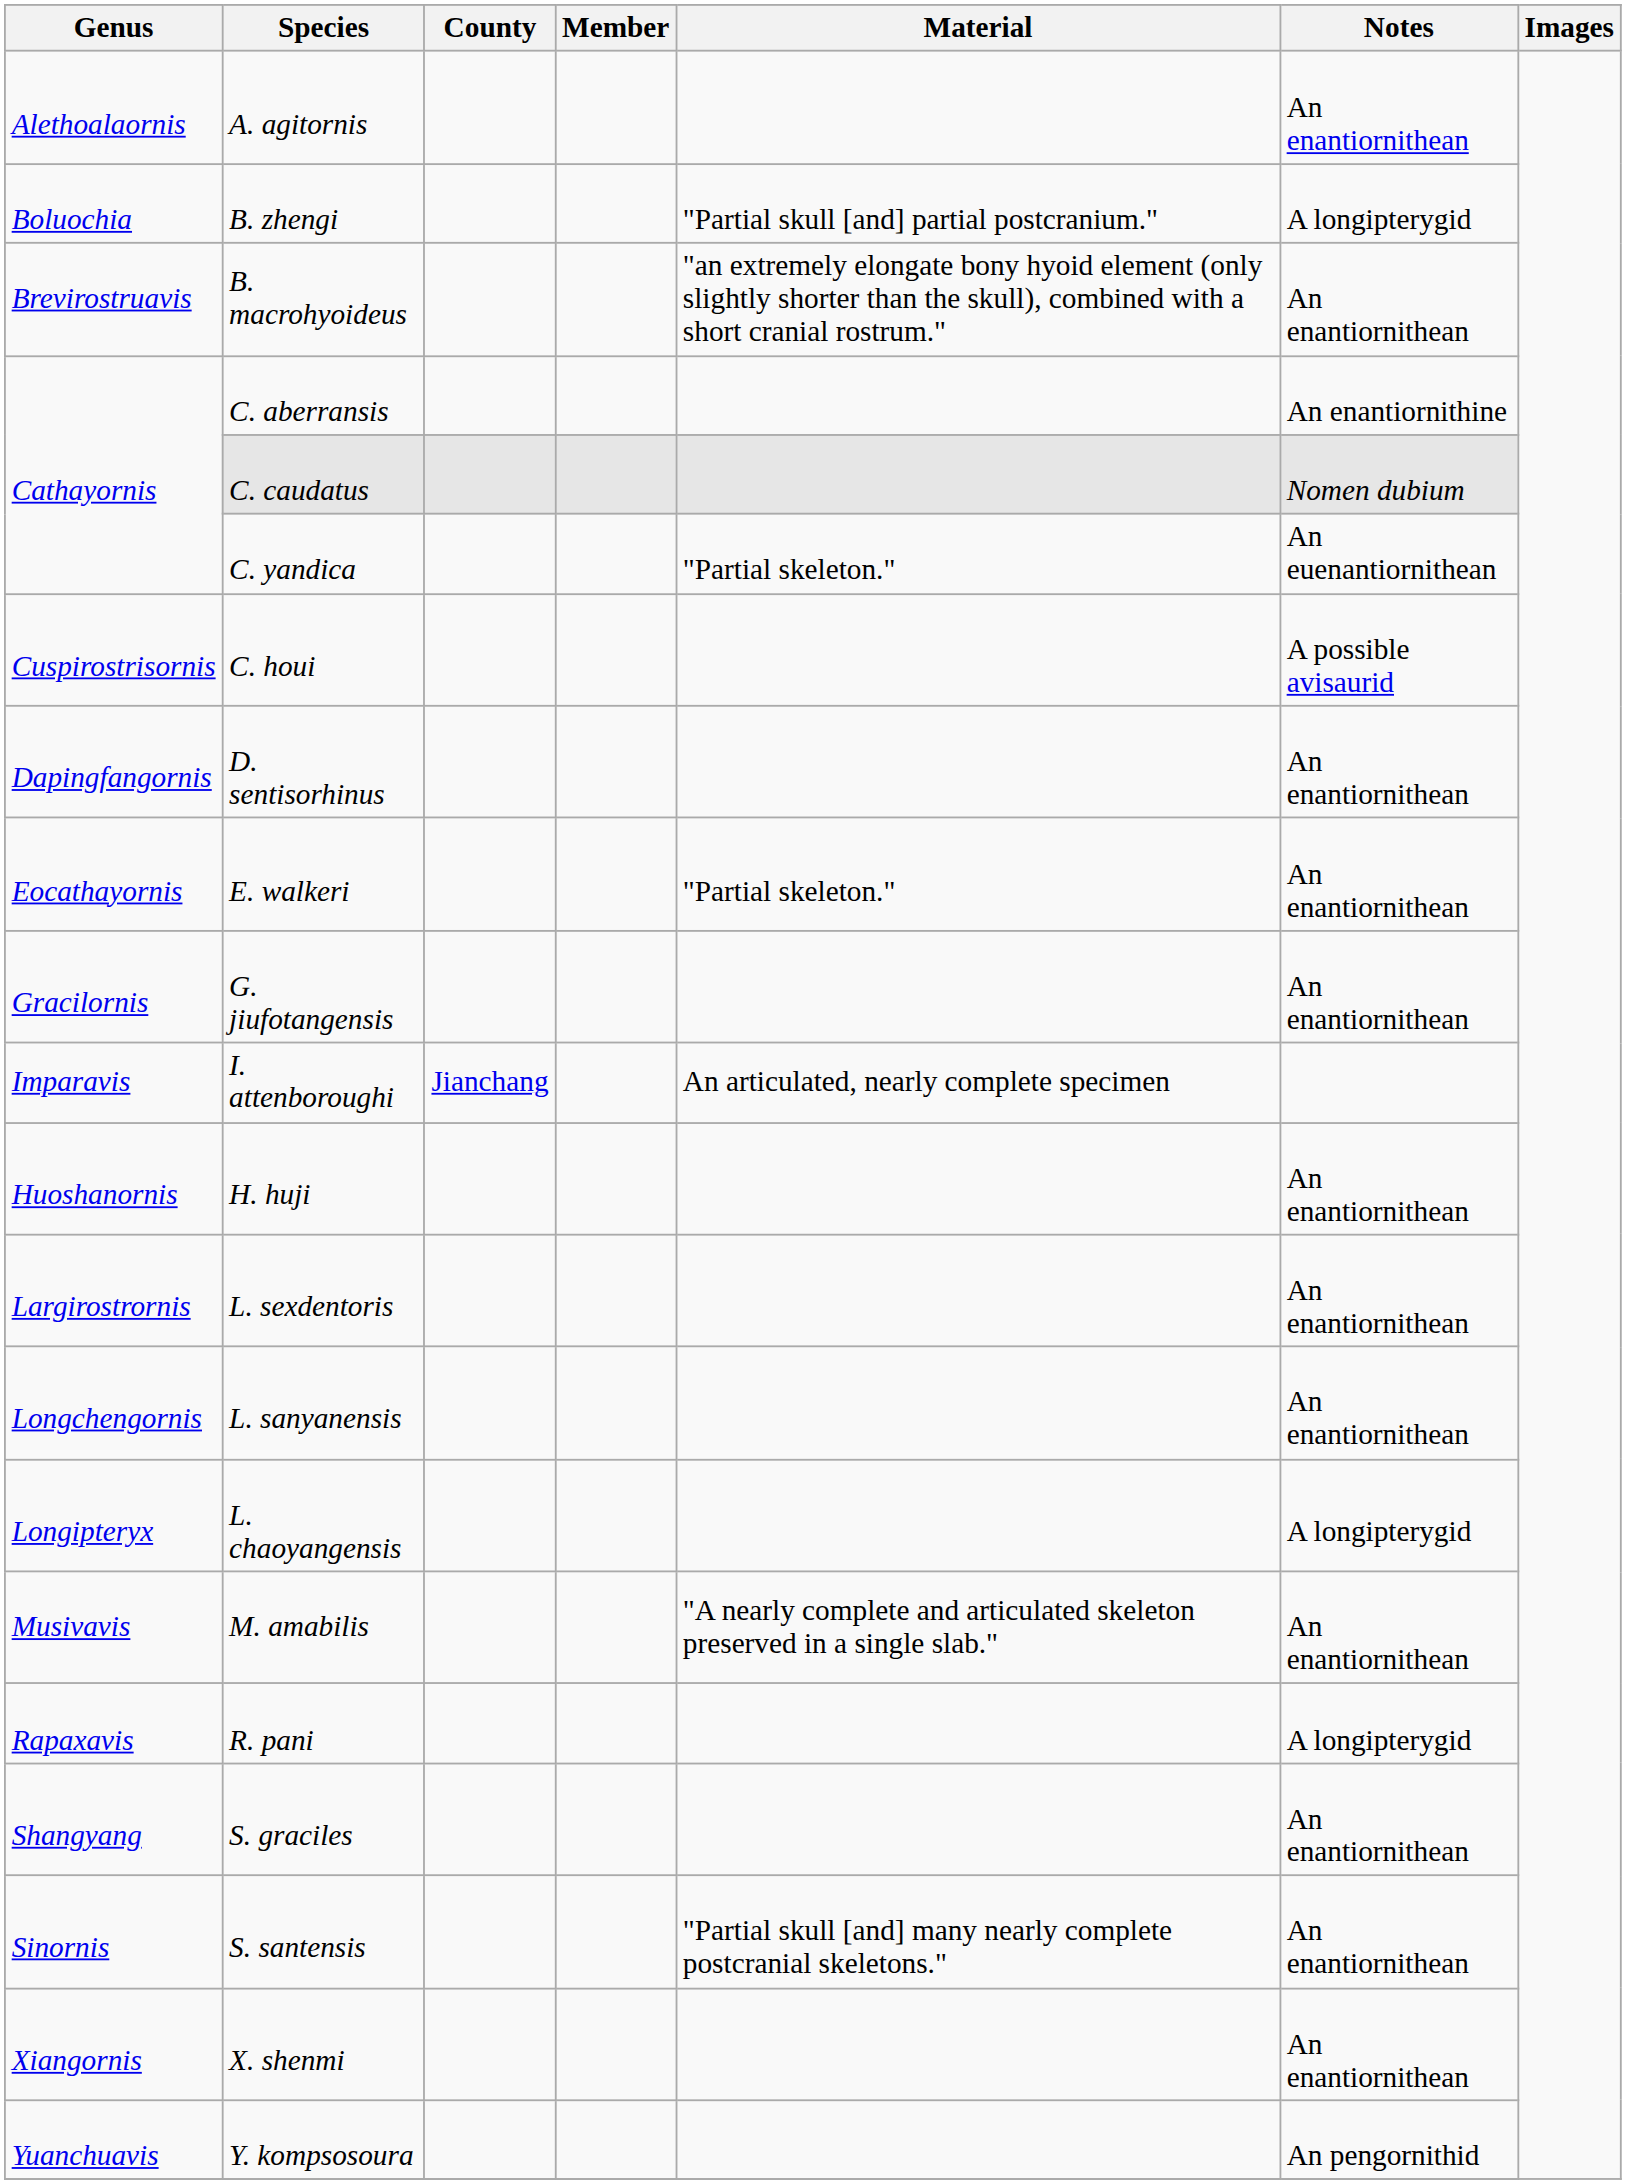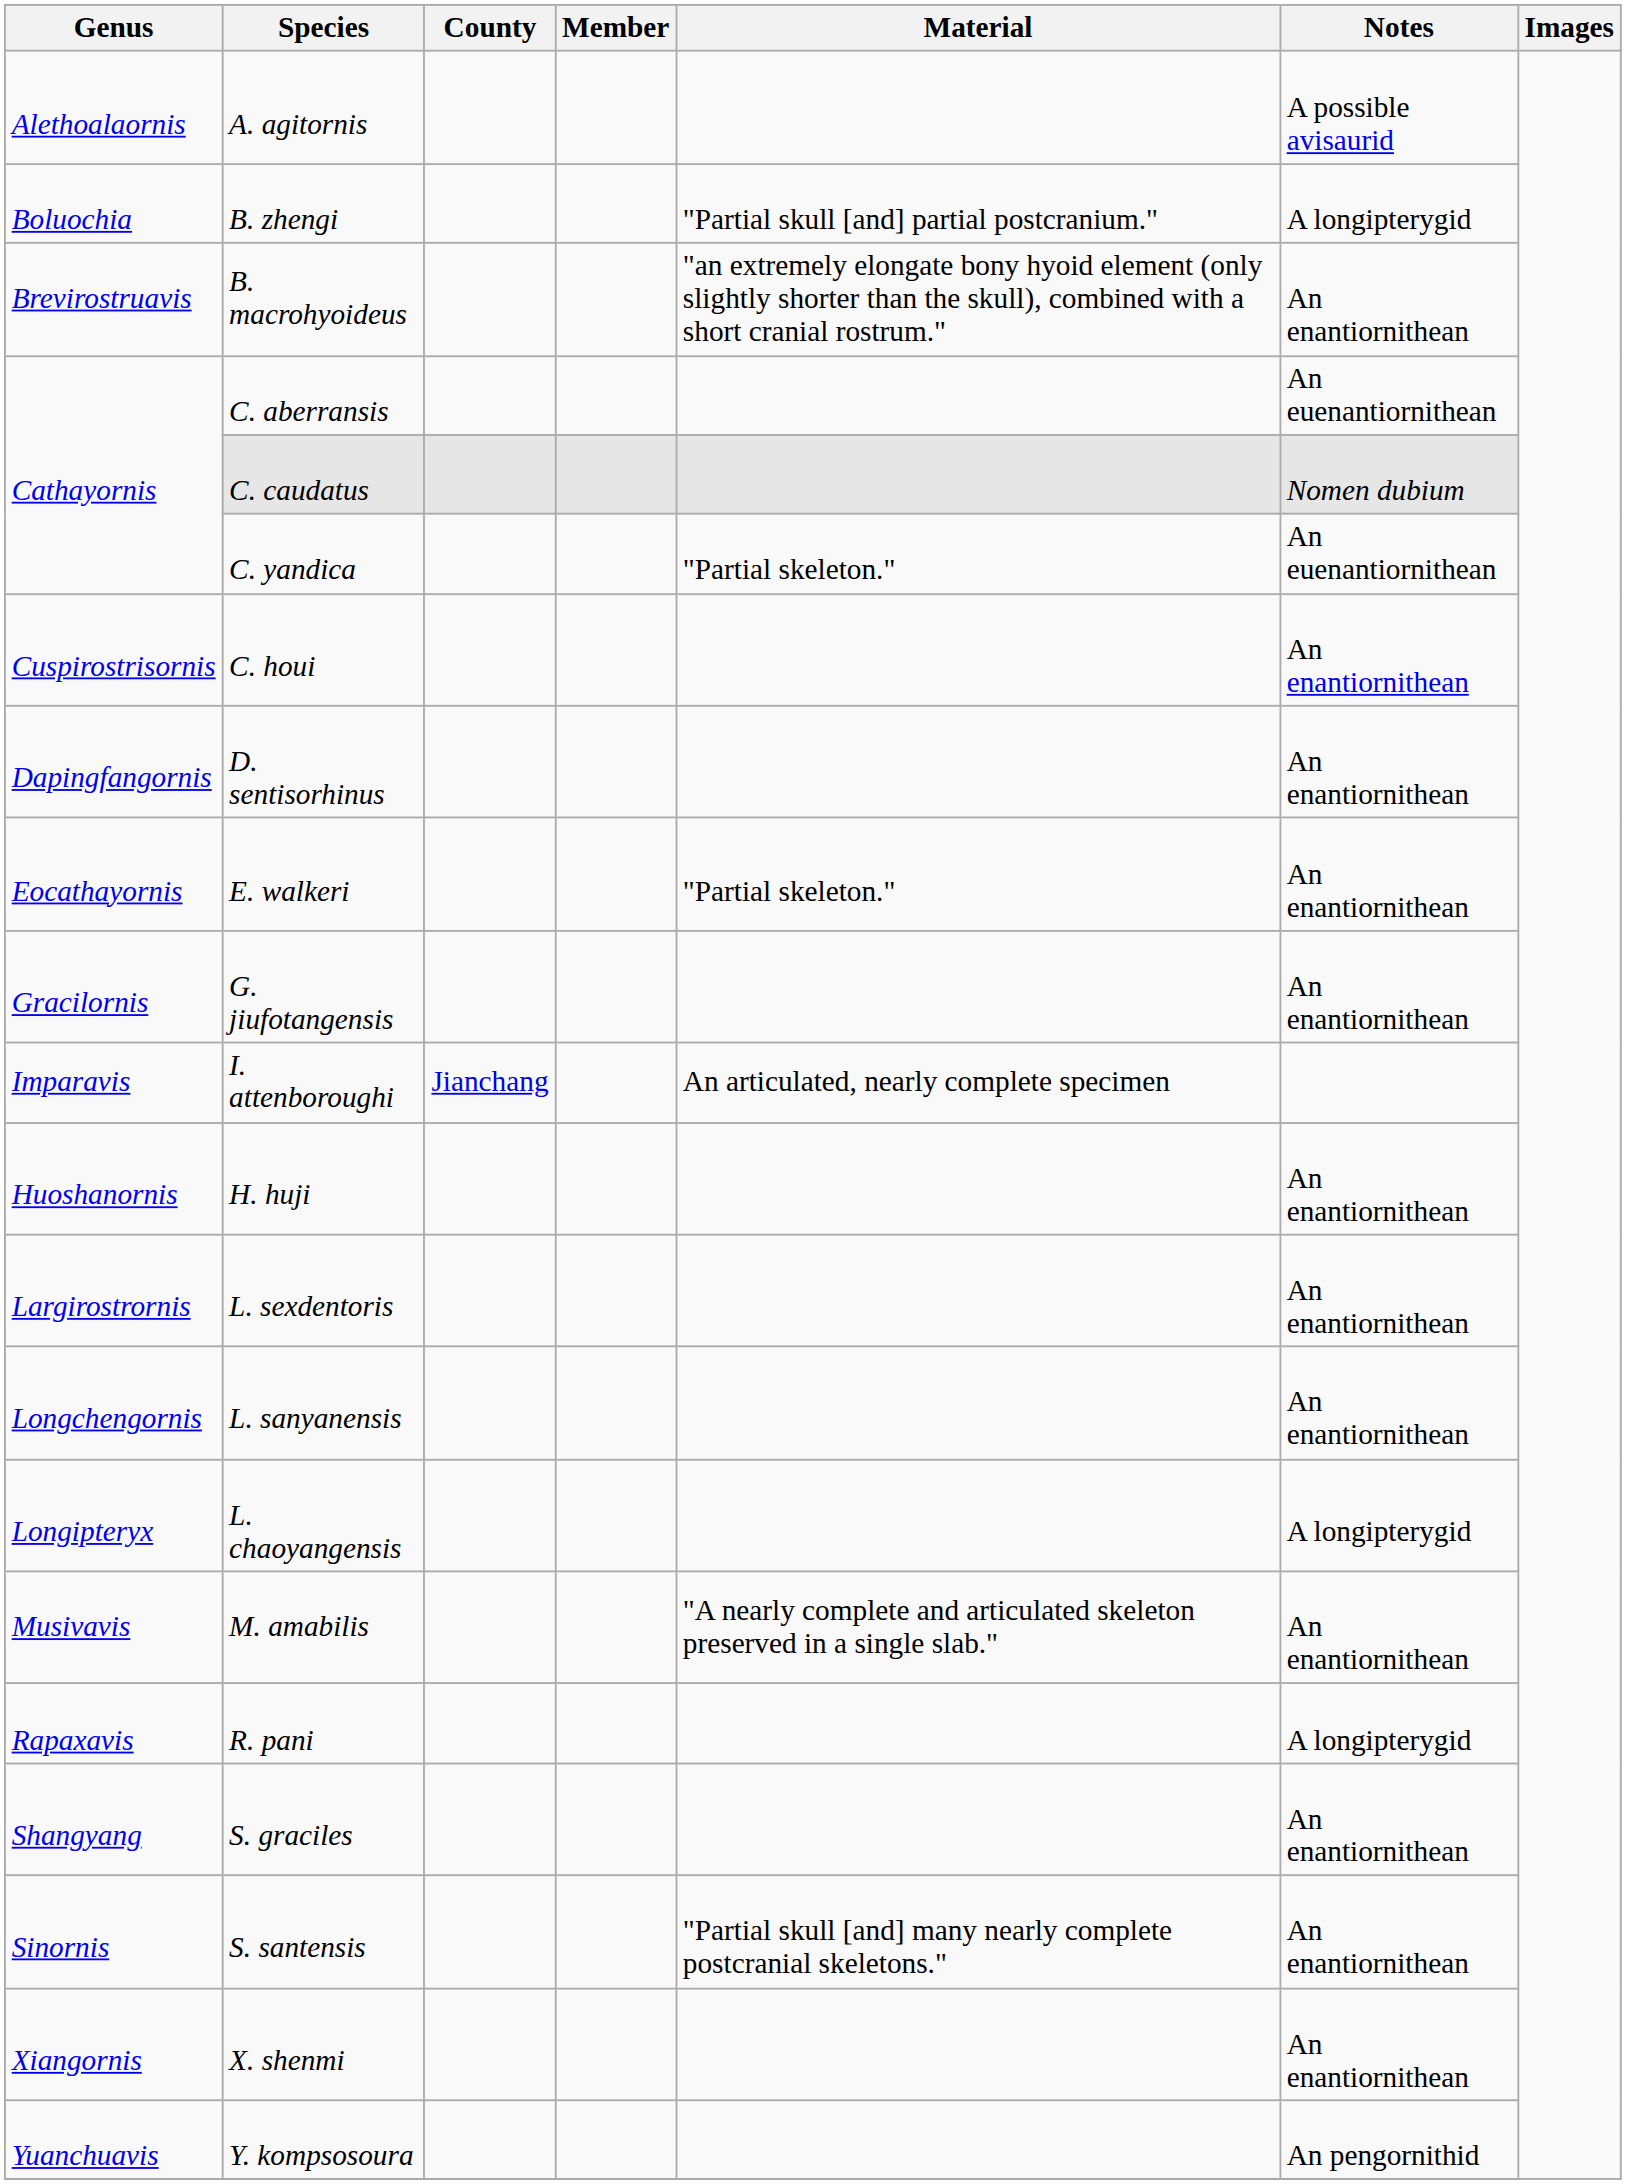(1378, 123) An enantiornithean -> (1348, 123) A possible avisaurid
(1397, 411) An enantiornithine -> (1392, 394) An euenantiornithean
(1348, 665) A possible avisaurid -> (1378, 665) An enantiornithean
